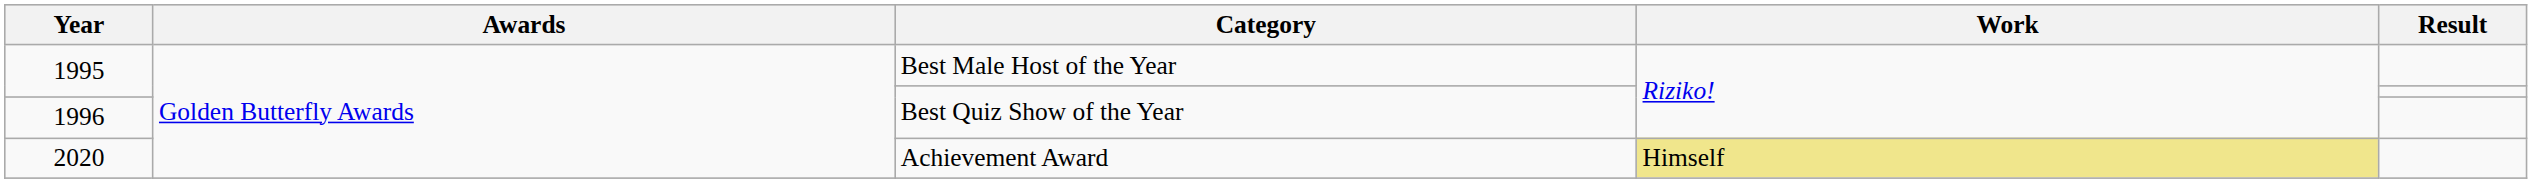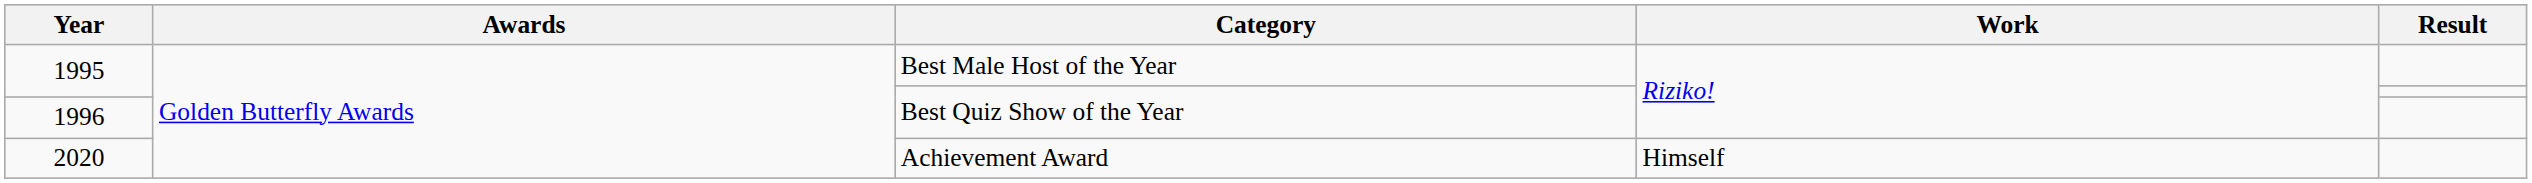(1684, 157) khaki background -> (1684, 157) no background
